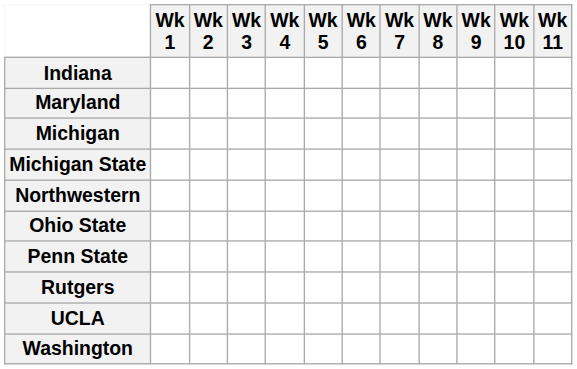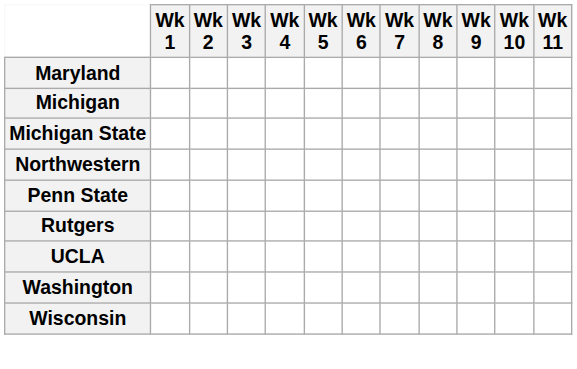- row: (78, 73)
- row: (78, 226)
+ row: (78, 318)
